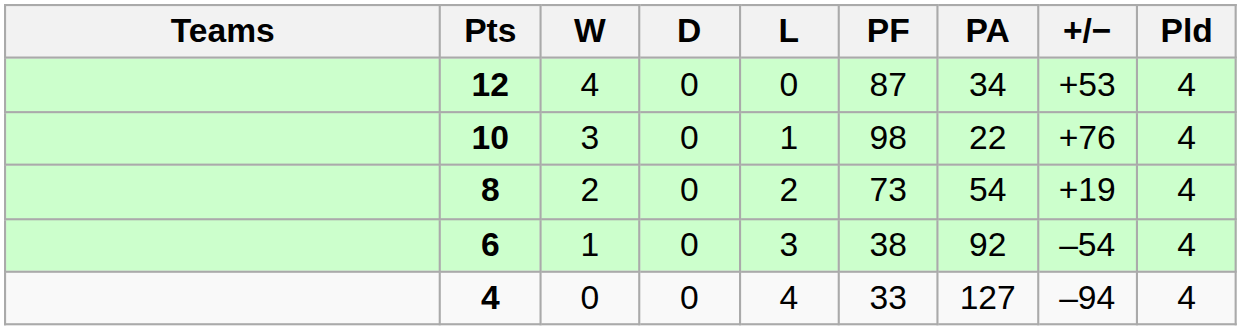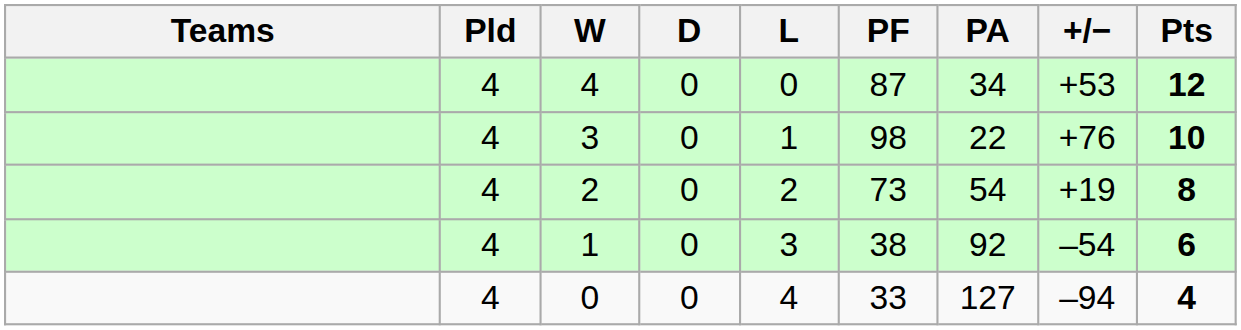columns swapped: (1187, 31) <-> (490, 31)
